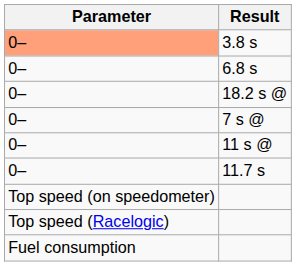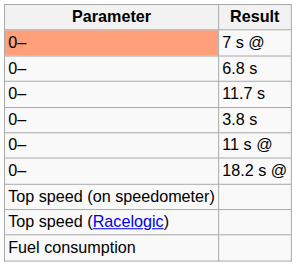(240, 42) 3.8 s -> (244, 42) 7 s @
(255, 94) 18.2 s @ -> (244, 94) 11.7 s
(244, 119) 7 s @ -> (240, 119) 3.8 s
(244, 171) 11.7 s -> (255, 171) 18.2 s @
